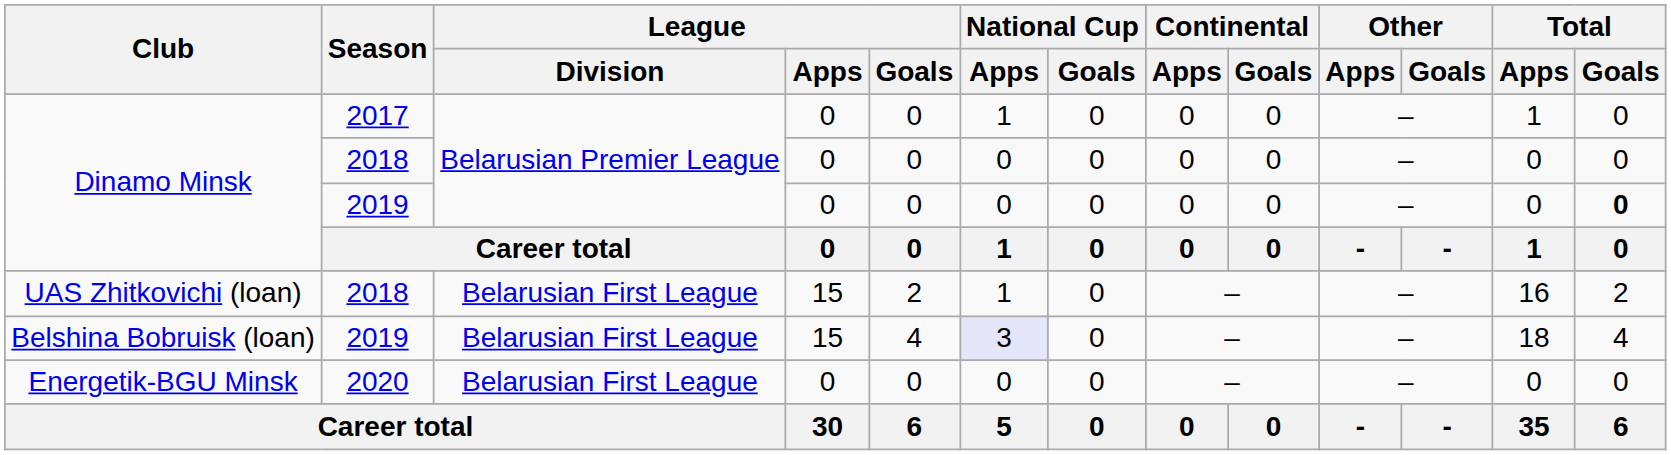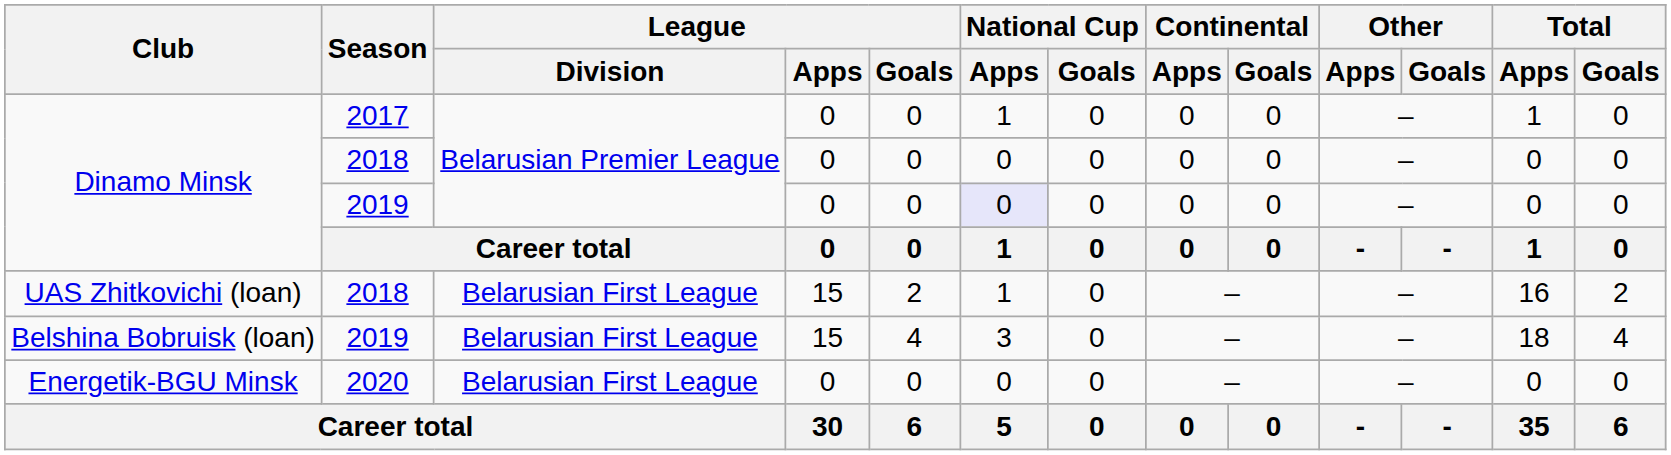(1004, 204) no background -> (1004, 204) lavender background
(1621, 204) bold -> (1621, 204) normal
(1004, 337) lavender background -> (1004, 337) no background
